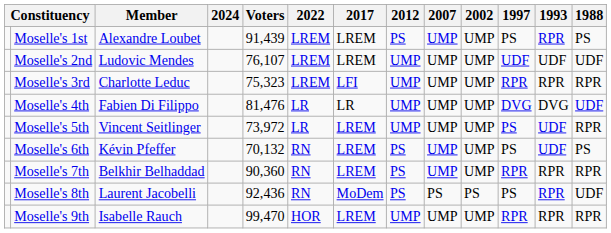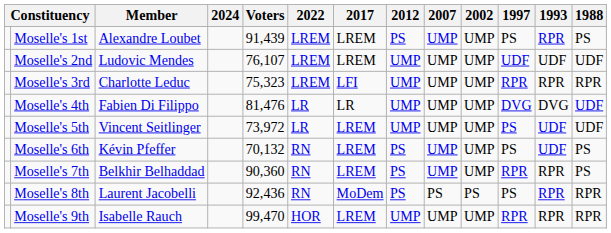(588, 127) RPR -> (589, 127) UDF
(588, 171) RPR -> (583, 171) PS
(589, 194) UDF -> (588, 194) RPR
